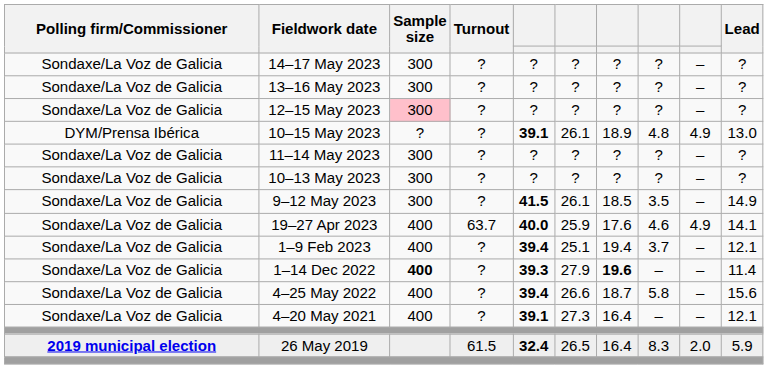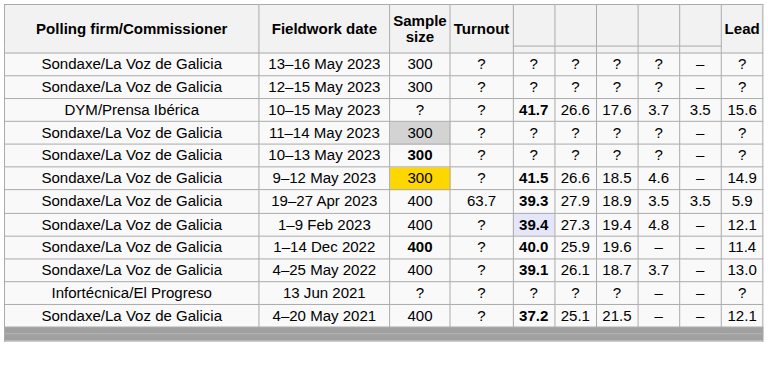- row: (132, 64)
(420, 110) pink background -> (420, 87) no background
(534, 133) 39.1 -> (534, 110) 41.7
(575, 133) 26.1 -> (575, 110) 26.6
(617, 133) 18.9 -> (617, 110) 17.6
(659, 133) 4.8 -> (659, 110) 3.7
(700, 133) 4.9 -> (700, 110) 3.5
(742, 133) 13.0 -> (742, 110) 15.6
(420, 156) no background -> (420, 133) lightgrey background
(420, 178) normal -> (420, 156) bold
(420, 201) no background -> (420, 178) gold background
(575, 201) 26.1 -> (575, 178) 26.6
(659, 201) 3.5 -> (659, 178) 4.6
(534, 224) 40.0 -> (534, 201) 39.3
(575, 224) 25.9 -> (575, 201) 27.9
(617, 224) 17.6 -> (617, 201) 18.9
(659, 224) 4.6 -> (659, 201) 3.5
(700, 224) 4.9 -> (700, 201) 3.5
(742, 224) 14.1 -> (742, 201) 5.9
(534, 247) no background -> (534, 224) lavender background
(575, 247) 25.1 -> (575, 224) 27.3
(659, 247) 3.7 -> (659, 224) 4.8
(534, 270) 39.3 -> (534, 247) 40.0
(575, 270) 27.9 -> (575, 247) 25.9
(617, 270) bold -> (617, 247) normal
(534, 292) 39.4 -> (534, 270) 39.1
(575, 292) 26.6 -> (575, 270) 26.1
(659, 292) 5.8 -> (659, 270) 3.7
(742, 292) 15.6 -> (742, 270) 13.0
+ row: (132, 292)
(534, 315) 39.1 -> (534, 315) 37.2
(575, 315) 27.3 -> (575, 315) 25.1
(617, 315) 16.4 -> (617, 315) 21.5
- row: (132, 345)
